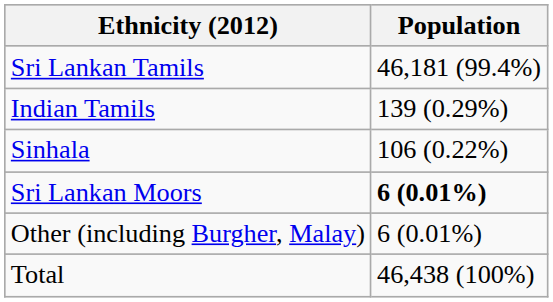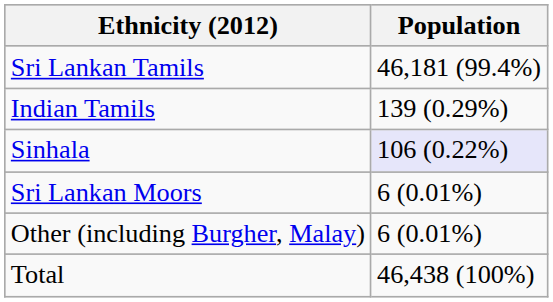(443, 150) no background -> (443, 150) lavender background
(432, 191) bold -> (430, 191) normal
